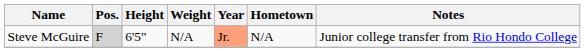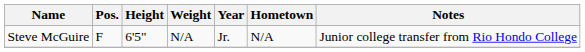(99, 36) lightgrey background -> (99, 36) no background
(224, 36) lightsalmon background -> (224, 36) no background
